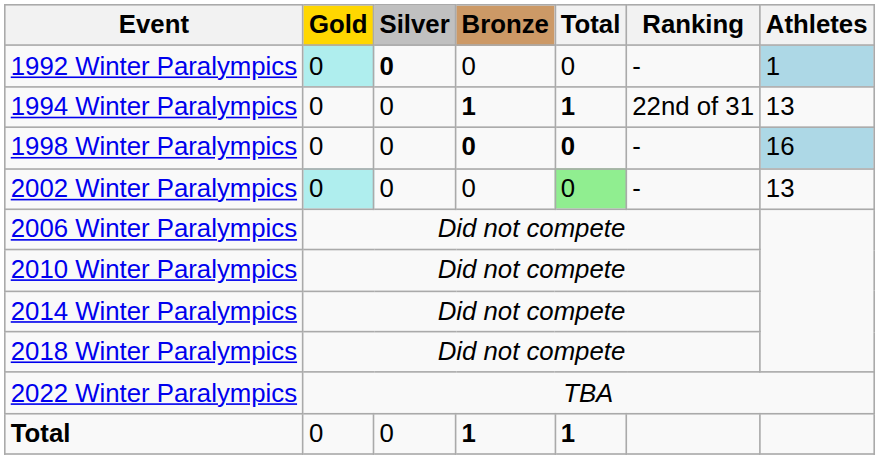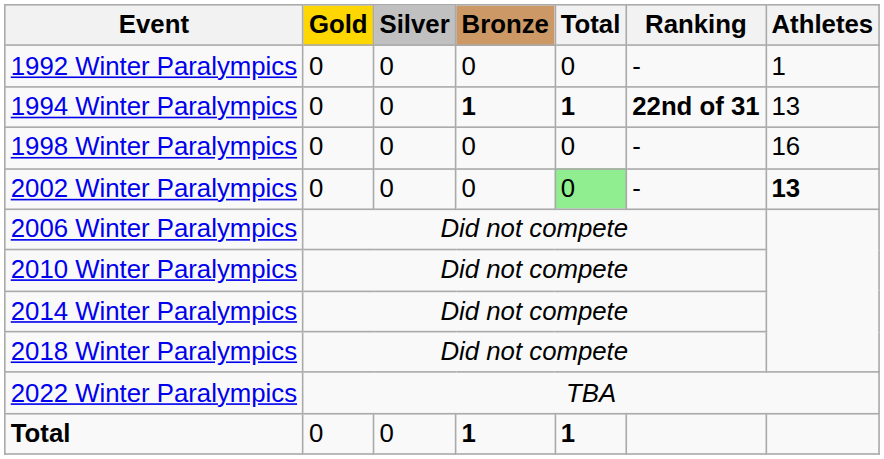(316, 65) paleturquoise background -> (316, 65) no background
(387, 65) bold -> (387, 65) normal
(773, 65) lightblue background -> (779, 65) no background
(693, 106) normal -> (696, 106) bold
(469, 147) bold -> (469, 147) normal
(568, 147) bold -> (568, 147) normal
(780, 147) lightblue background -> (786, 147) no background
(316, 188) paleturquoise background -> (316, 188) no background
(780, 188) normal -> (786, 188) bold
